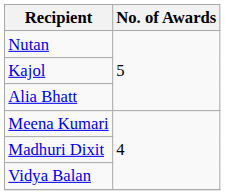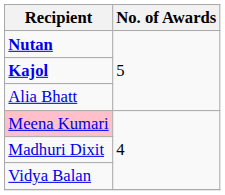(29, 44) normal -> (31, 44) bold
(27, 70) normal -> (28, 70) bold
(58, 123) no background -> (58, 123) pink background
